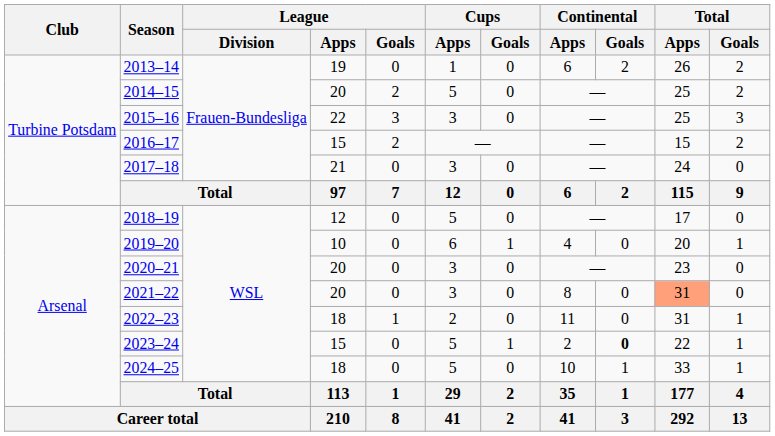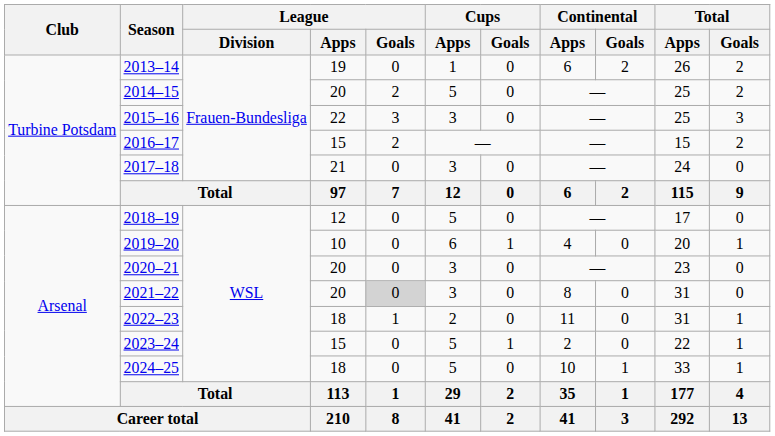(395, 293) no background -> (395, 293) lightgrey background
(682, 293) lightsalmon background -> (682, 293) no background
(625, 343) bold -> (625, 343) normal
